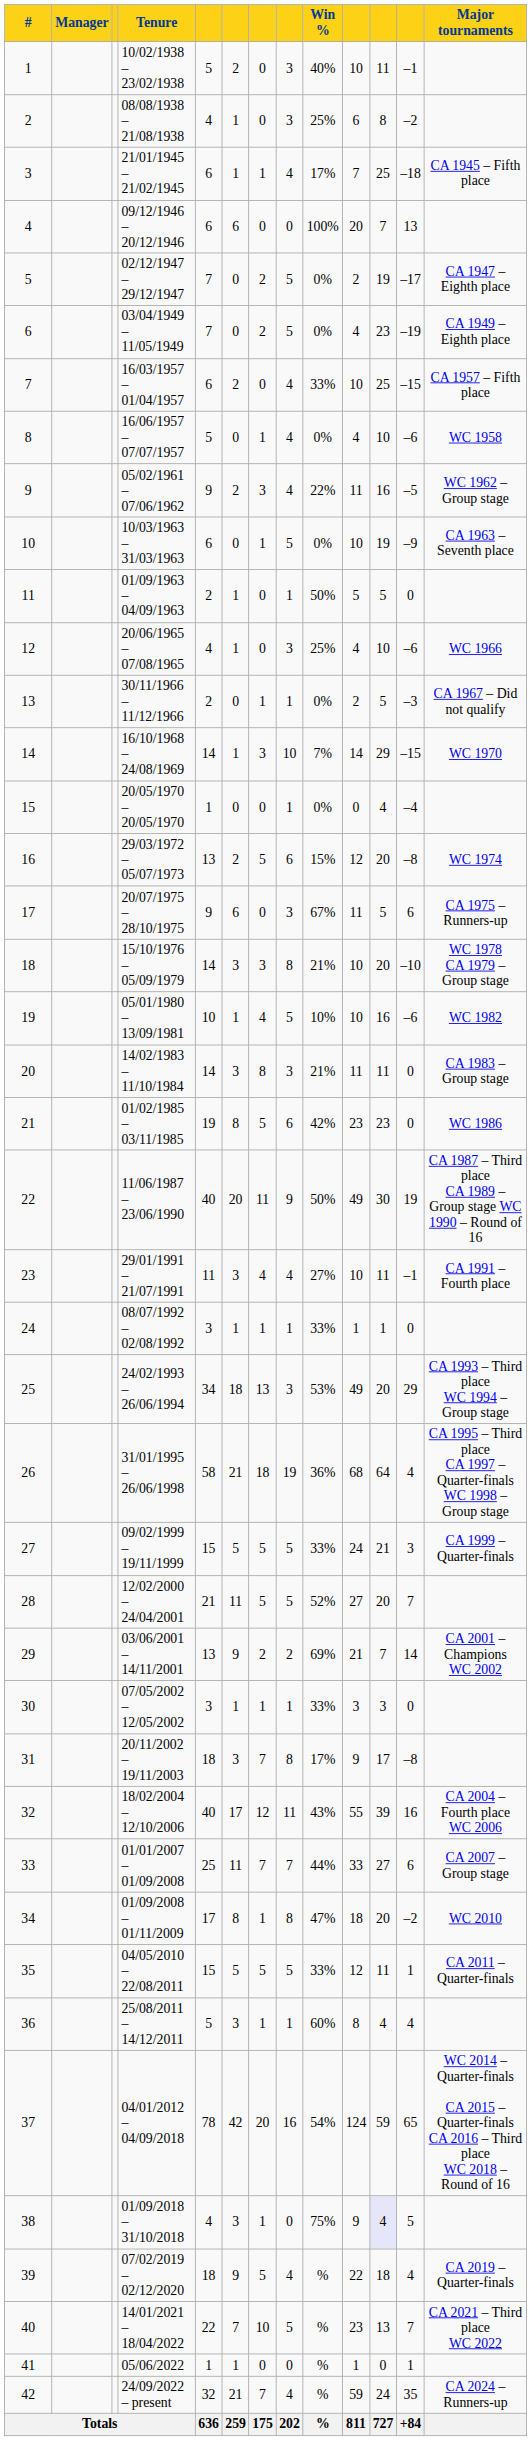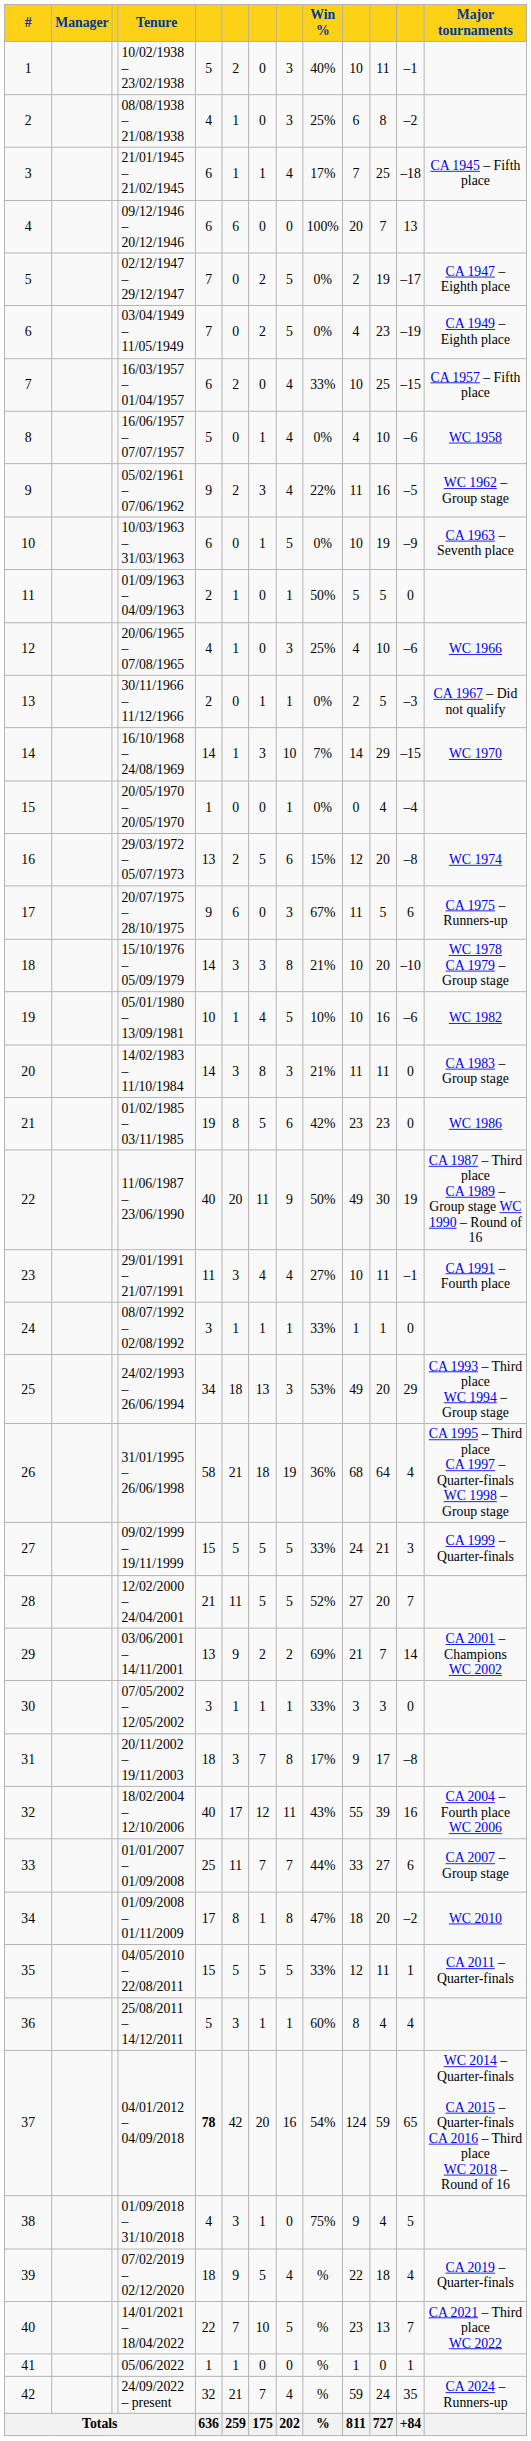(209, 2123) normal -> (209, 2123) bold
(383, 2222) lavender background -> (383, 2222) no background
